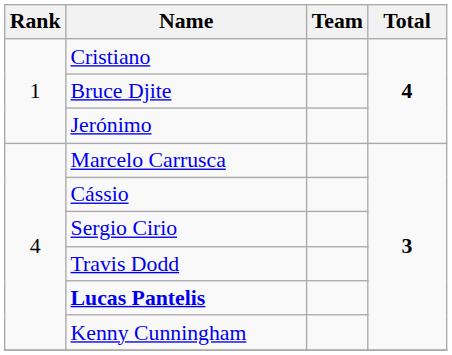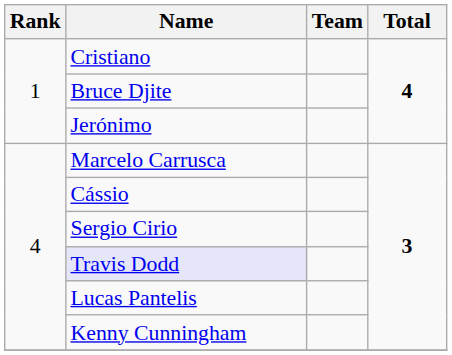(125, 263) no background -> (125, 263) lavender background
(138, 297) bold -> (134, 297) normal
